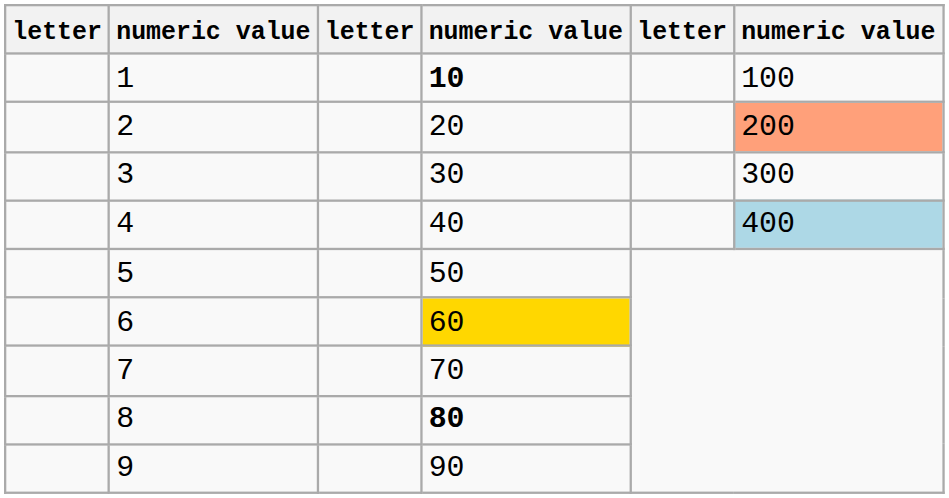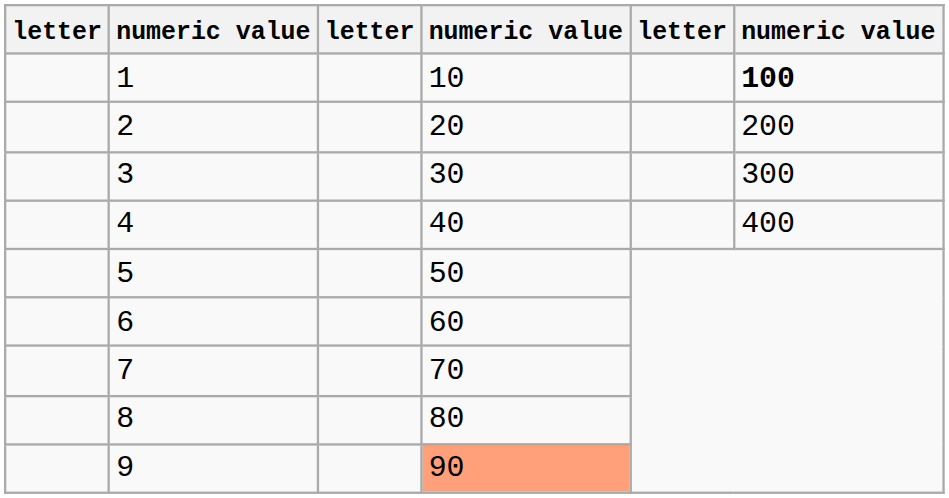(447, 78) bold -> (447, 78) normal
(768, 78) normal -> (768, 78) bold
(768, 127) lightsalmon background -> (768, 127) no background
(768, 224) lightblue background -> (768, 224) no background
(447, 322) gold background -> (447, 322) no background
(447, 419) bold -> (447, 419) normal
(447, 468) no background -> (447, 468) lightsalmon background
